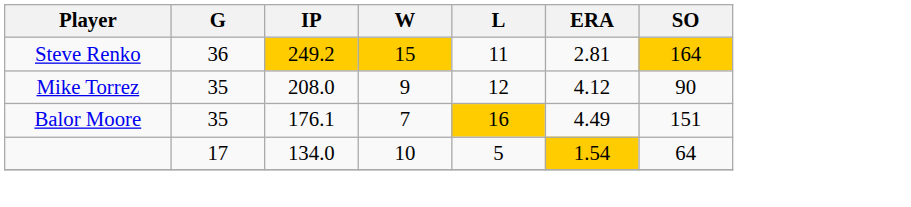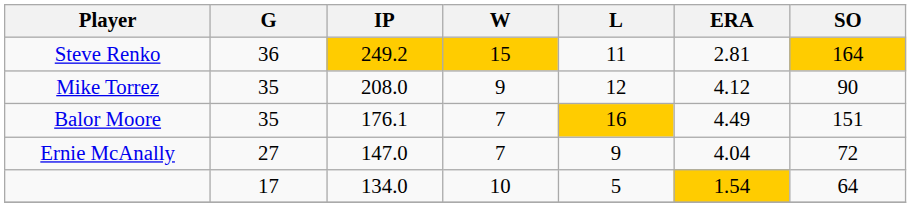+ row: (108, 152)
